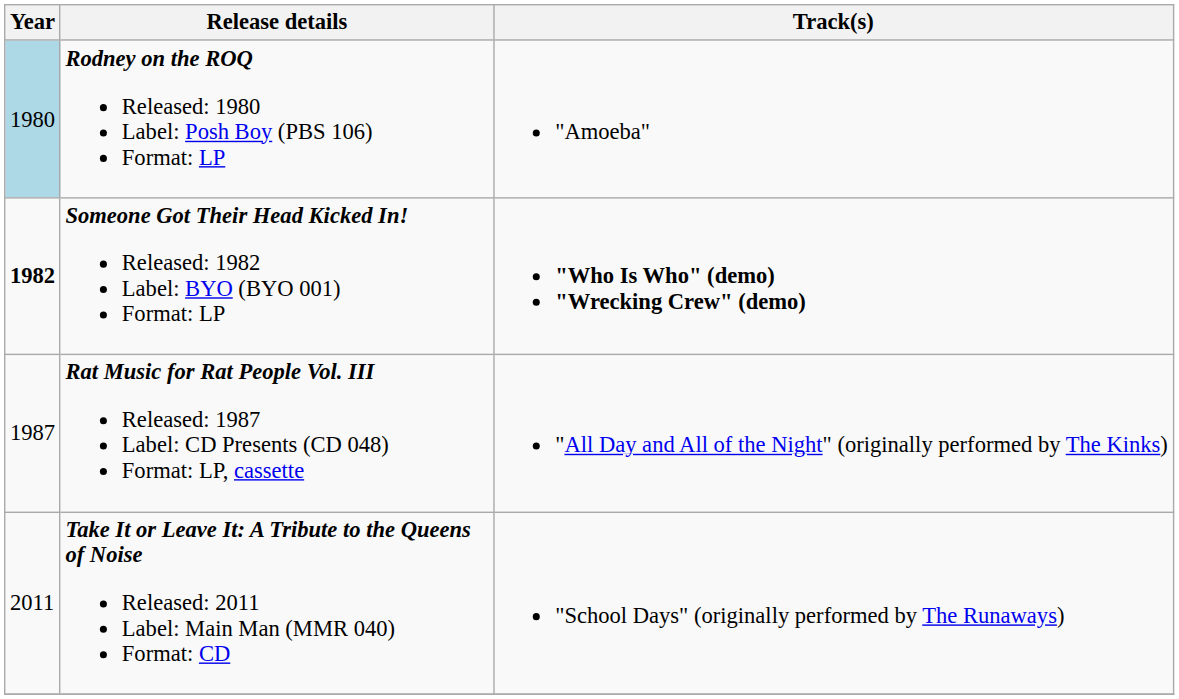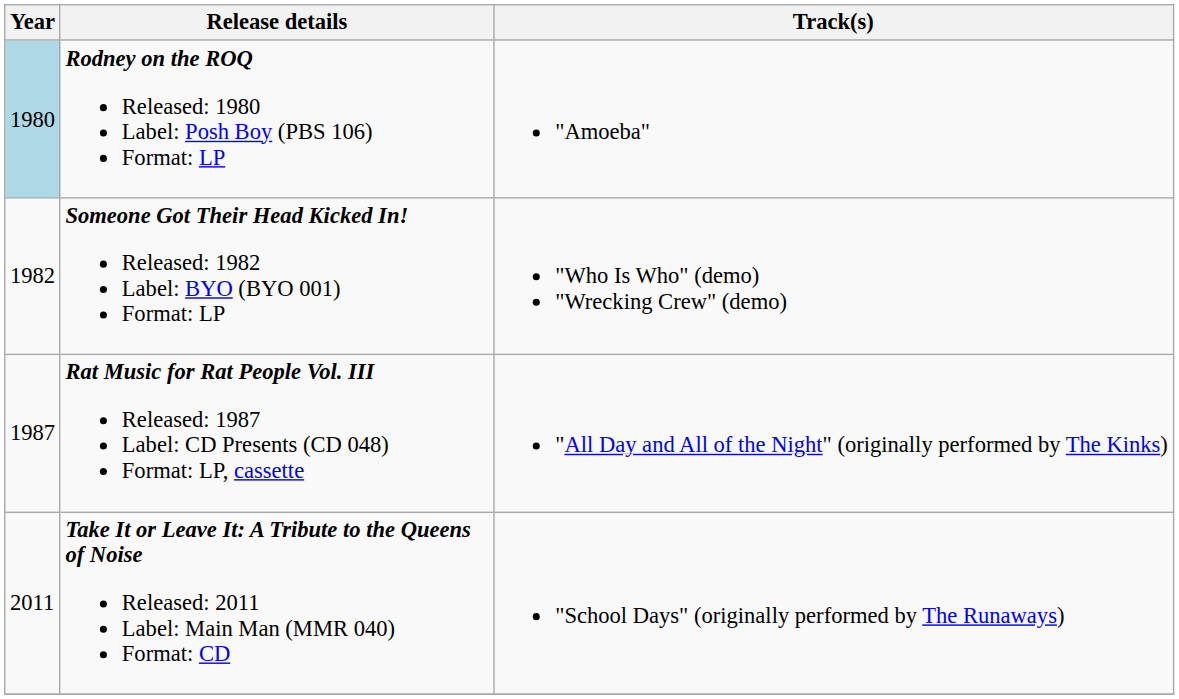(32, 275) bold -> (32, 275) normal
(833, 289) bold -> (833, 289) normal
